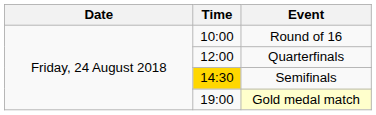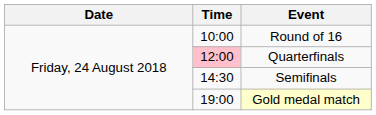(217, 57) no background -> (217, 57) pink background
(217, 78) gold background -> (217, 78) no background
